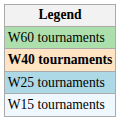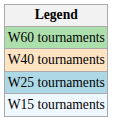(60, 60) bold -> (56, 60) normal
